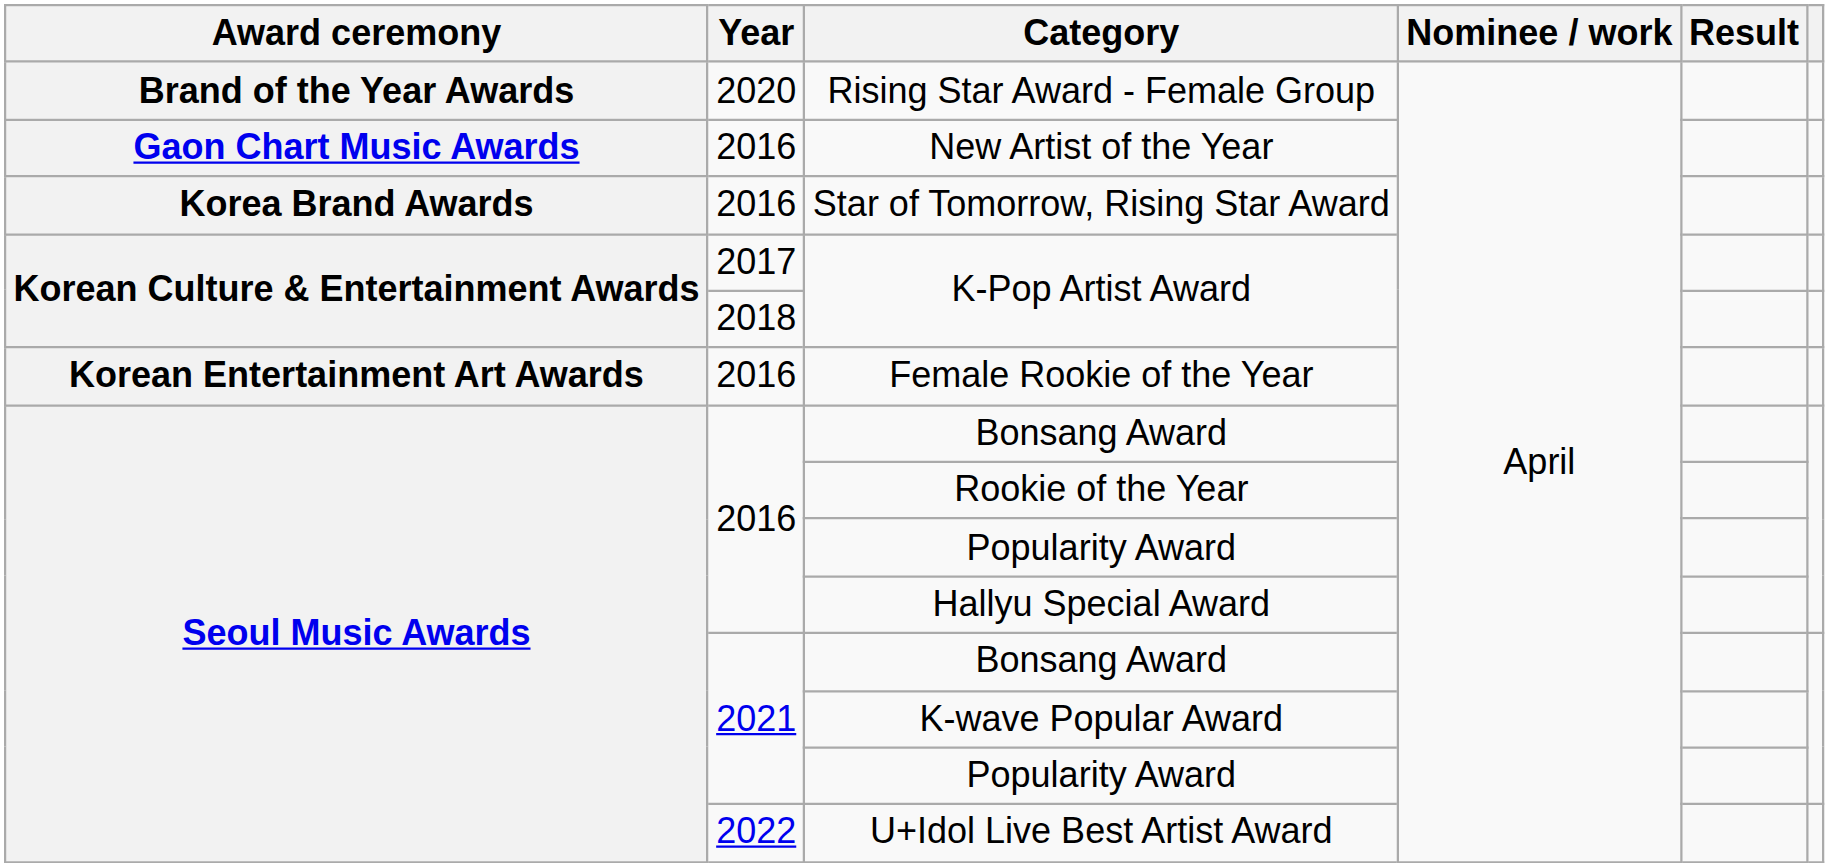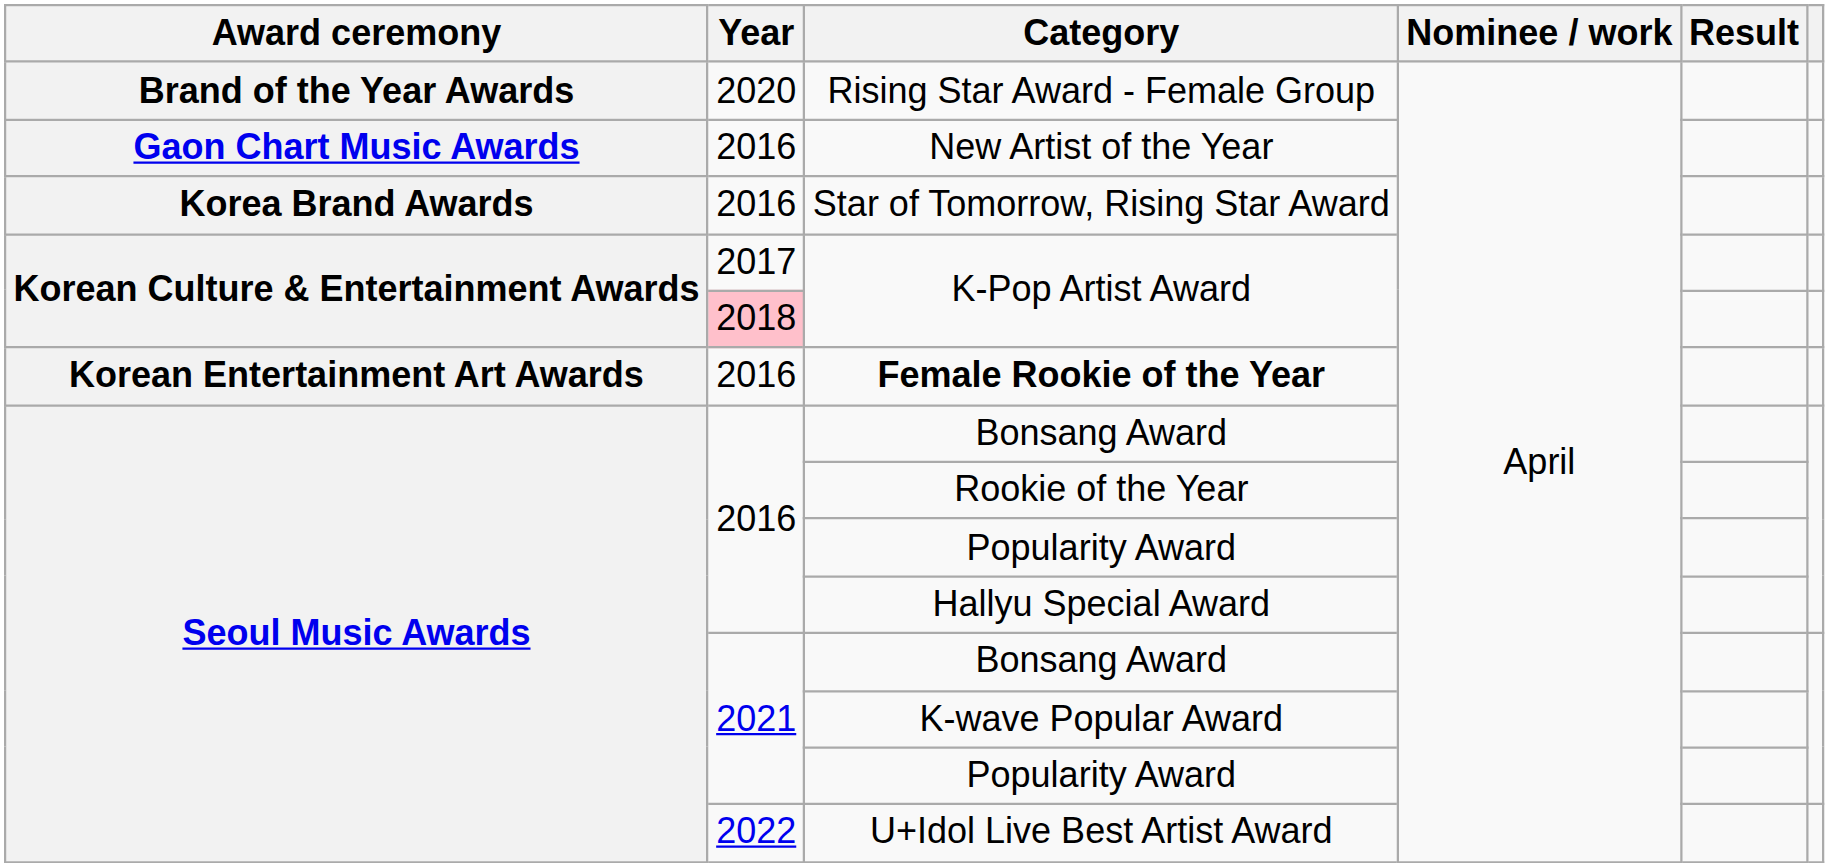(756, 318) no background -> (756, 318) pink background
(1101, 375) normal -> (1101, 375) bold
